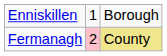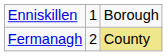(93, 39) pink background -> (93, 39) no background
